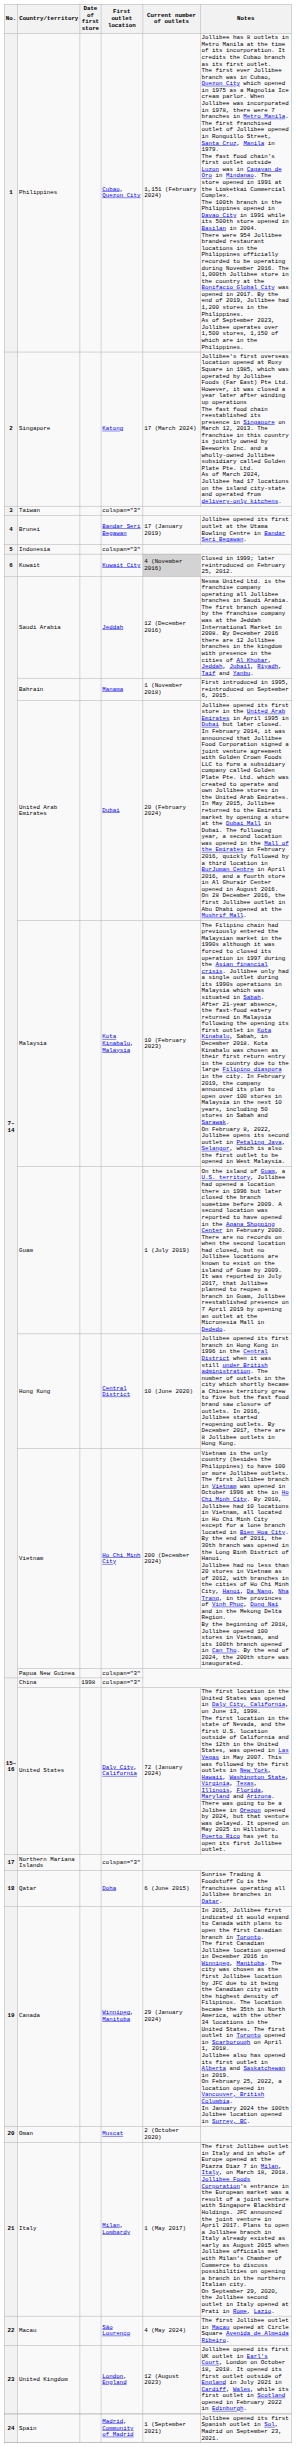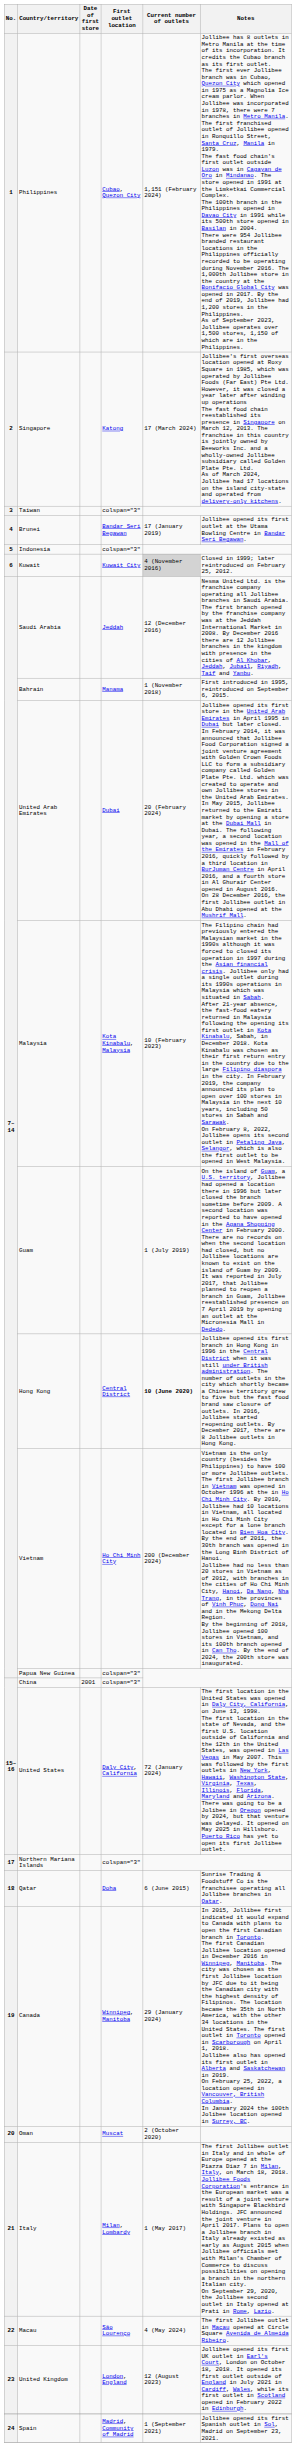(169, 1392) normal -> (169, 1392) bold
(88, 1683) 1998 -> (88, 1683) 2001
